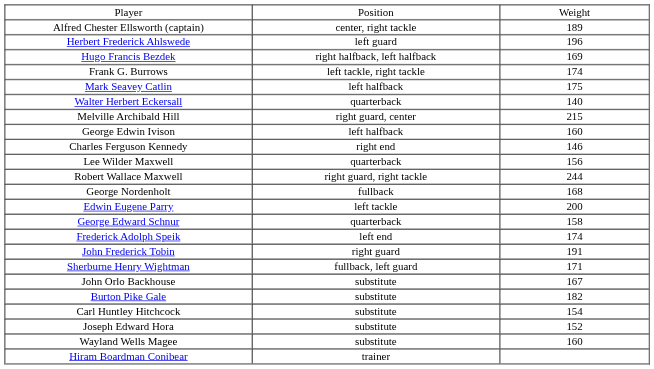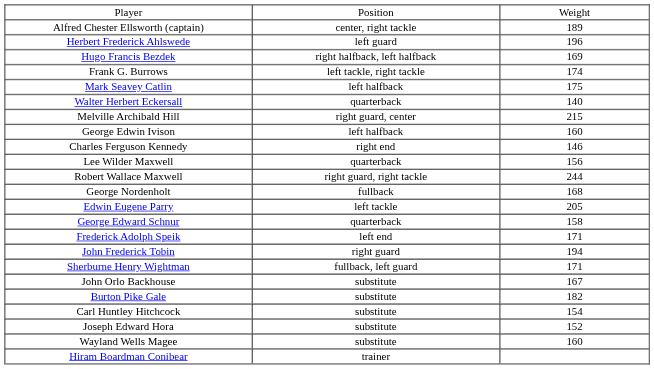(575, 206) 200 -> (575, 206) 205
(575, 236) 174 -> (575, 236) 171
(575, 251) 191 -> (575, 251) 194
